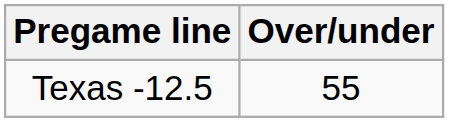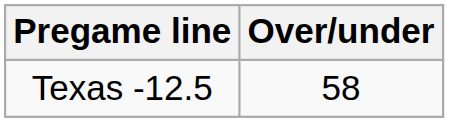(341, 87) 55 -> (341, 87) 58
